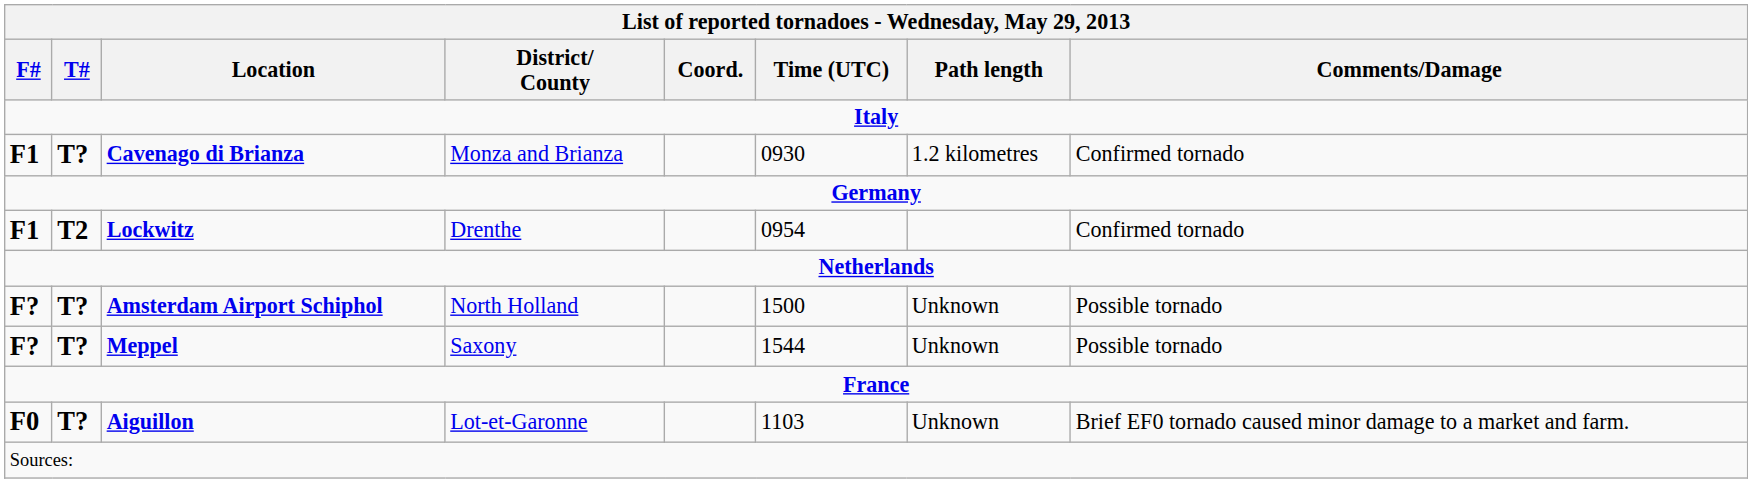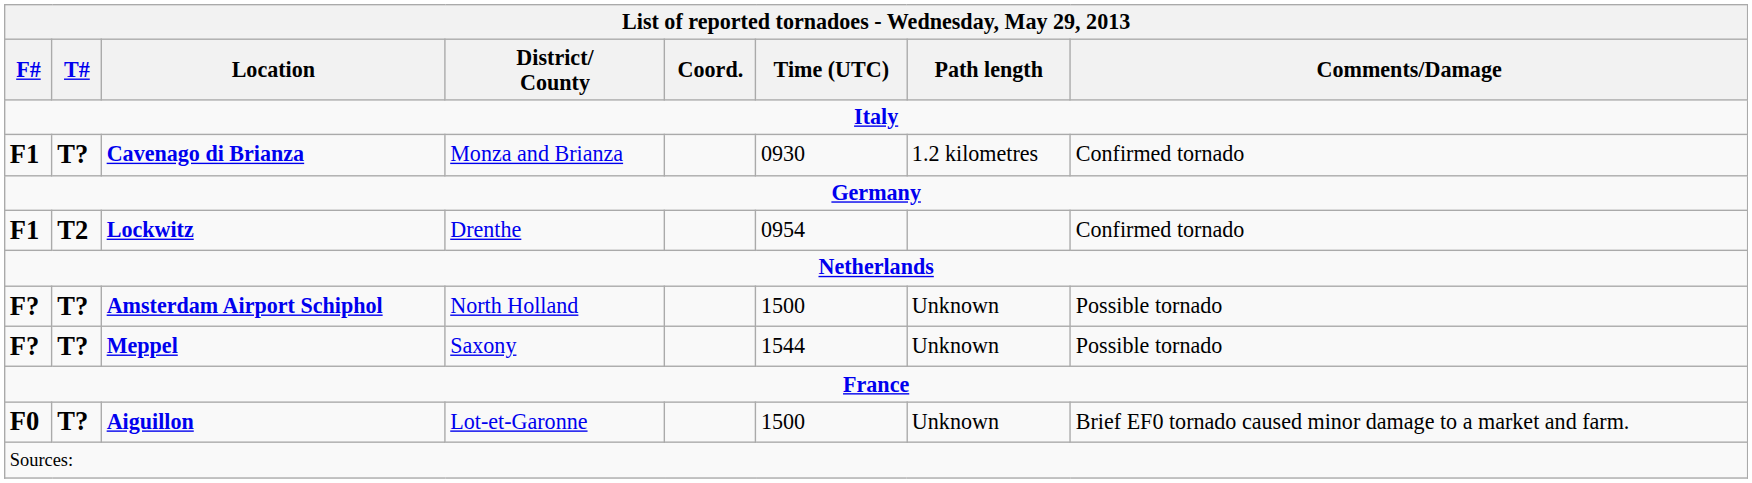(783, 421) 1103 -> (783, 421) 1500
